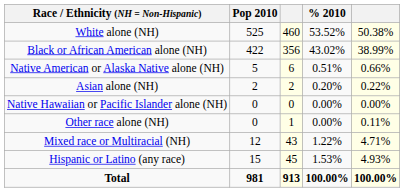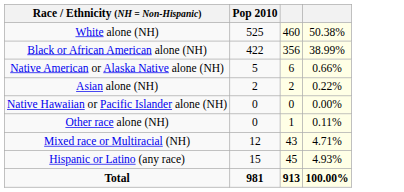- column: (327, 13)
